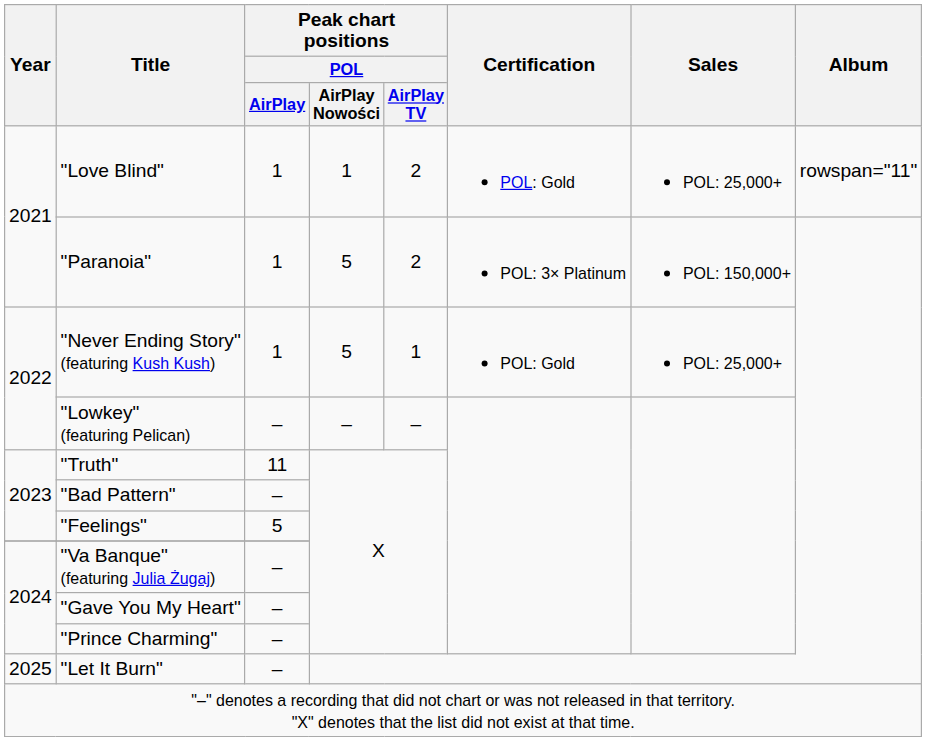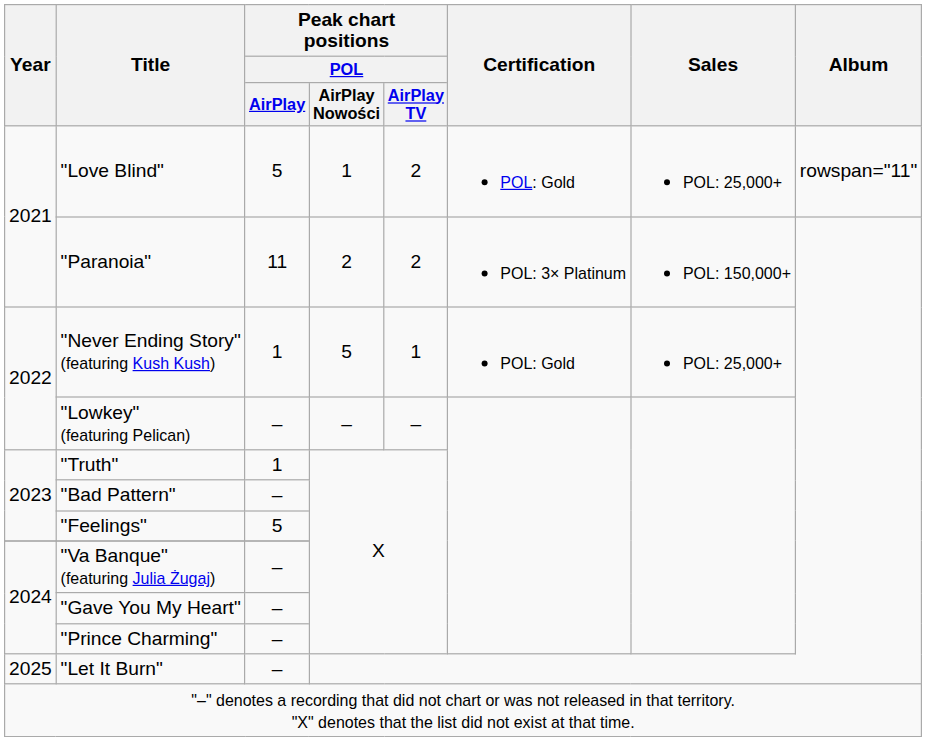(277, 171) 1 -> (277, 171) 5
(277, 261) 1 -> (277, 261) 11
(347, 261) 5 -> (347, 261) 2
(277, 464) 11 -> (277, 464) 1
